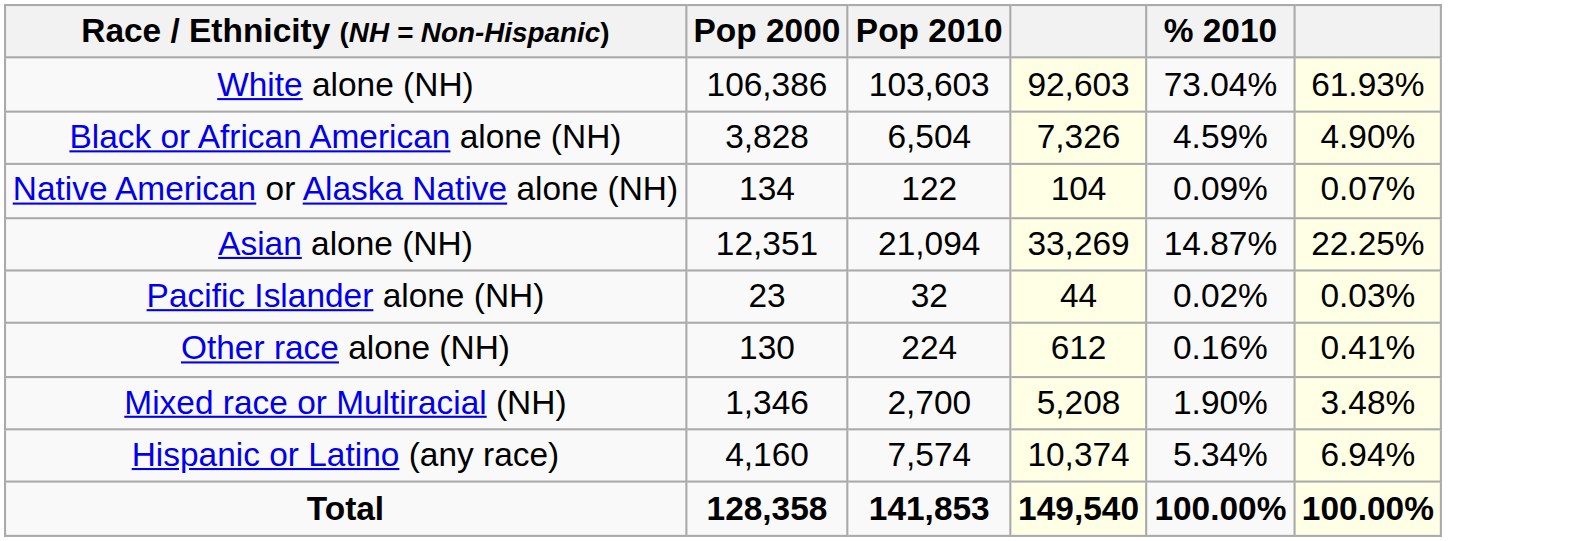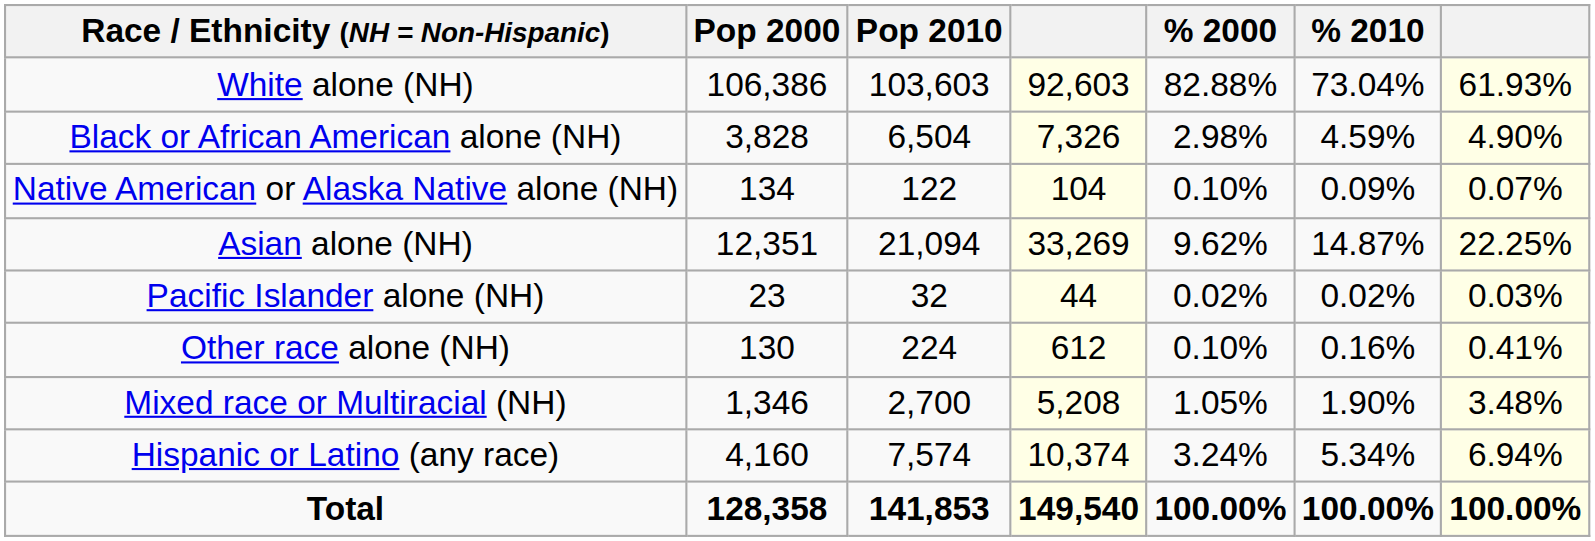+ column: (1220, 31)
